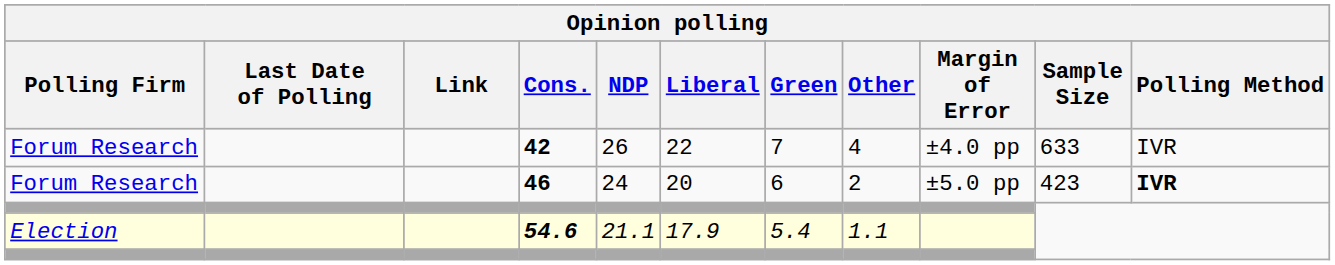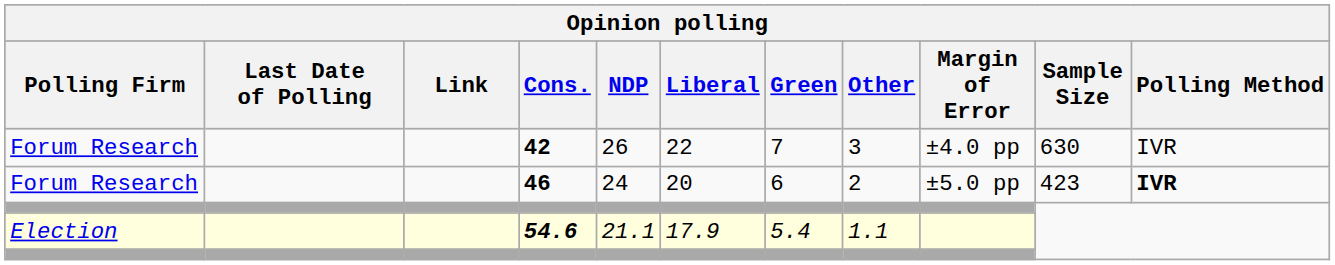(855, 148) 4 -> (855, 148) 3
(1060, 148) 633 -> (1060, 148) 630
